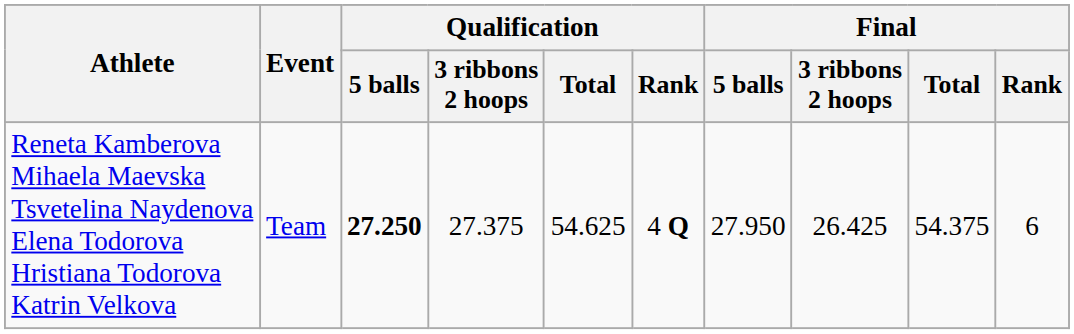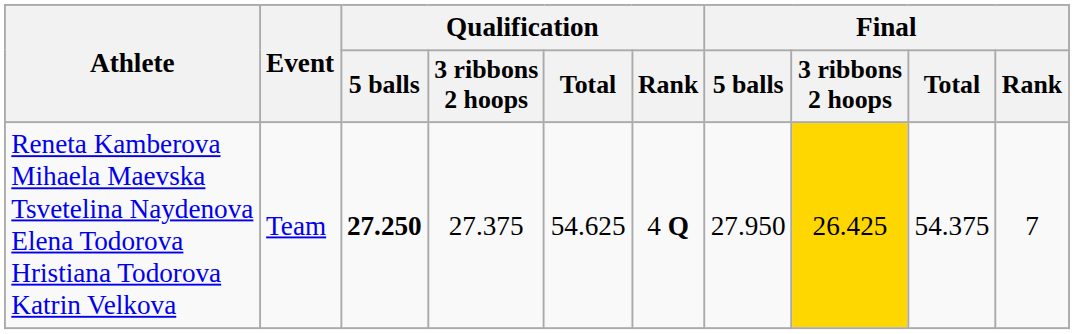(850, 225) no background -> (850, 225) gold background
(1032, 225) 6 -> (1032, 225) 7
